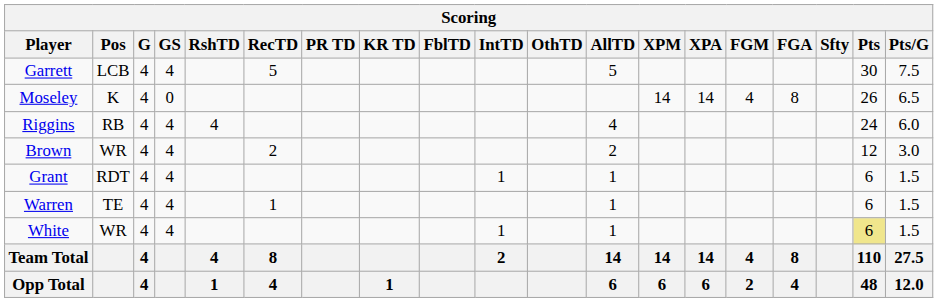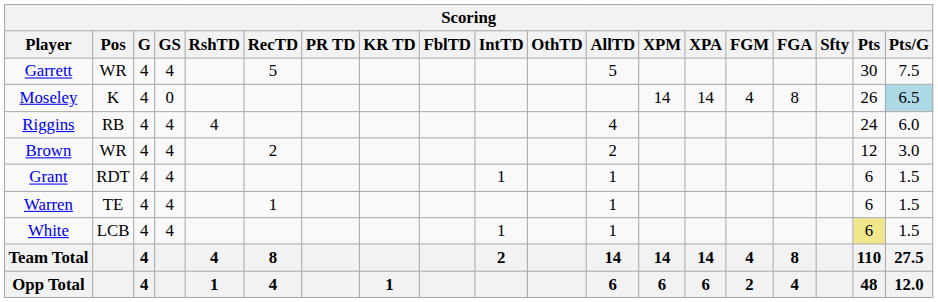(113, 71) LCB -> (113, 71) WR
(909, 97) no background -> (909, 97) lightblue background
(113, 230) WR -> (113, 230) LCB
